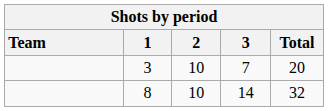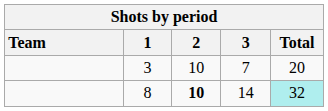(196, 93) normal -> (196, 93) bold
(297, 93) no background -> (297, 93) paleturquoise background
